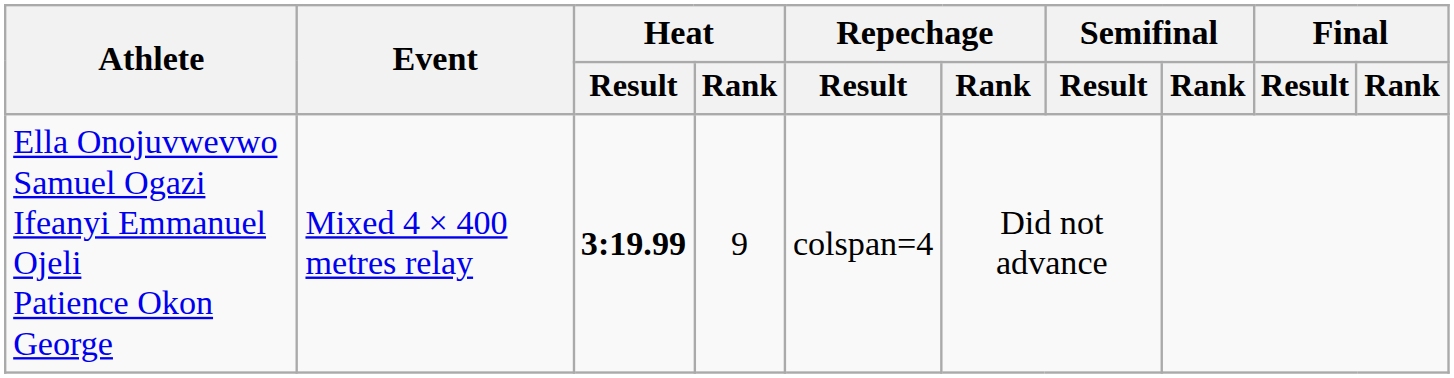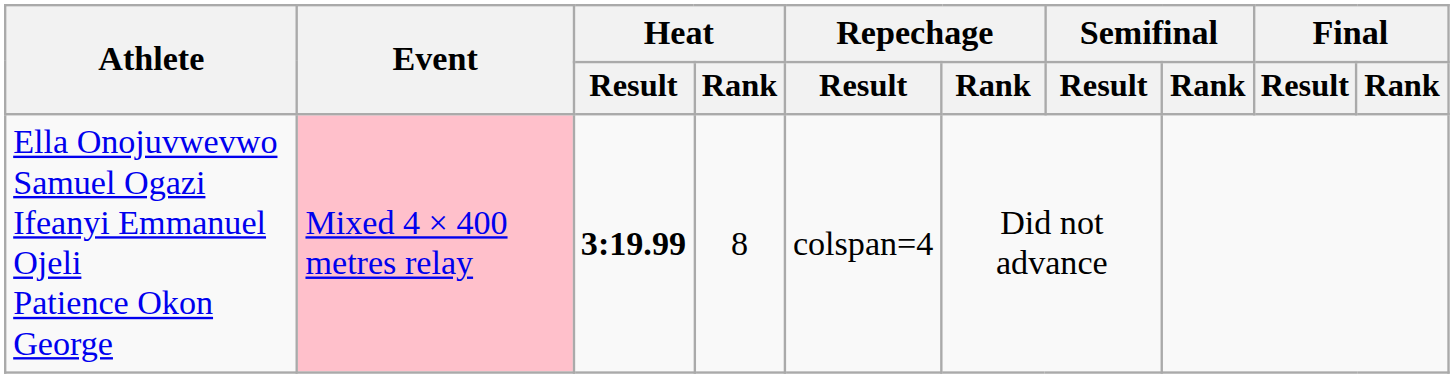(407, 243) no background -> (407, 243) pink background
(739, 243) 9 -> (739, 243) 8
